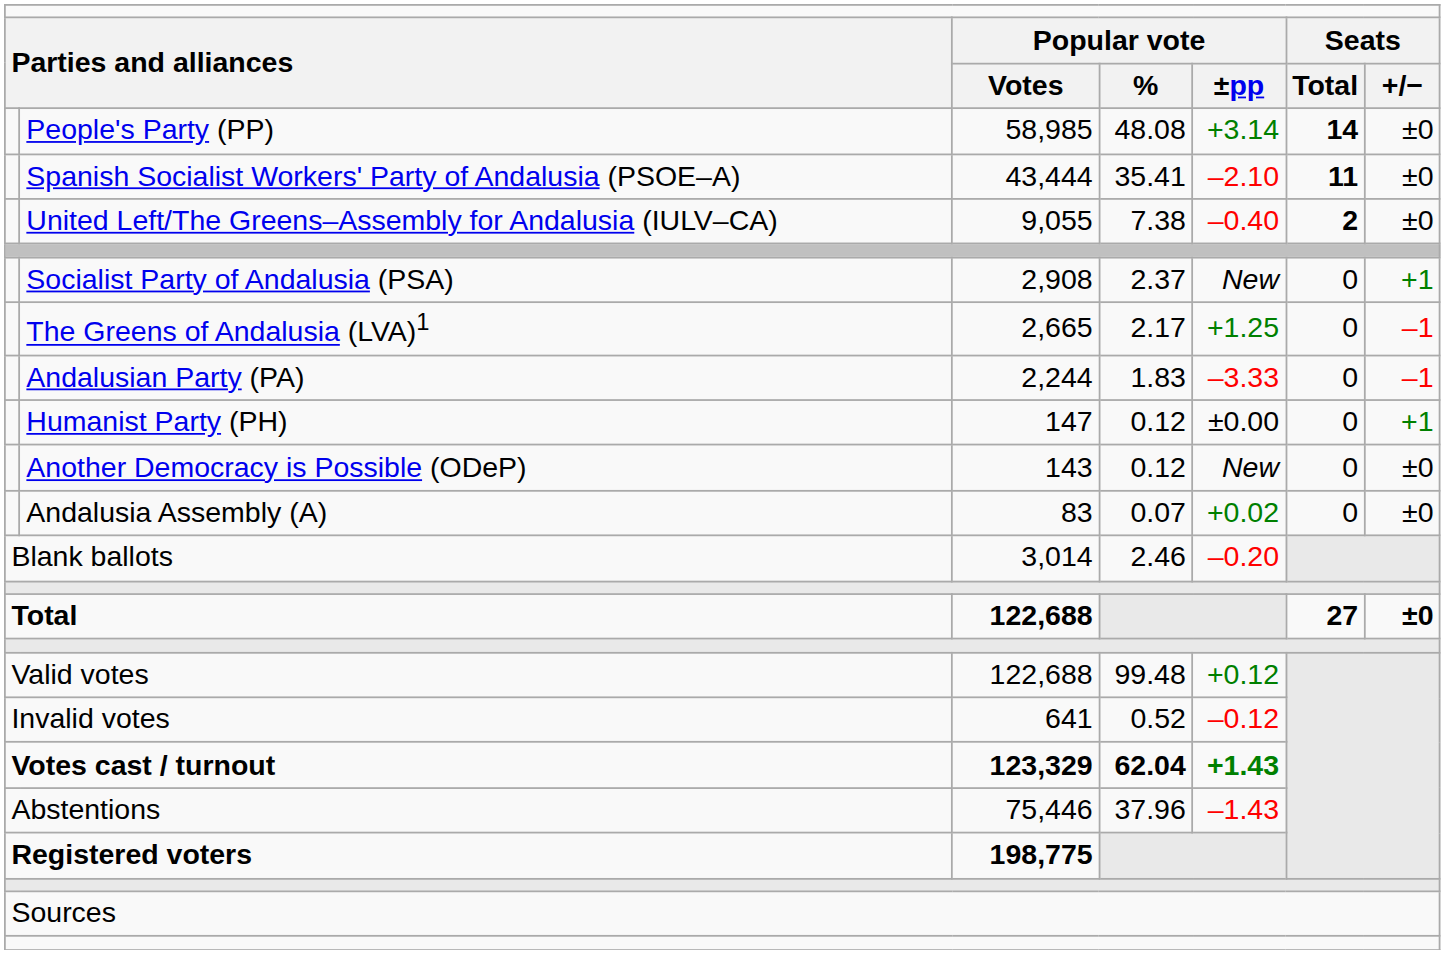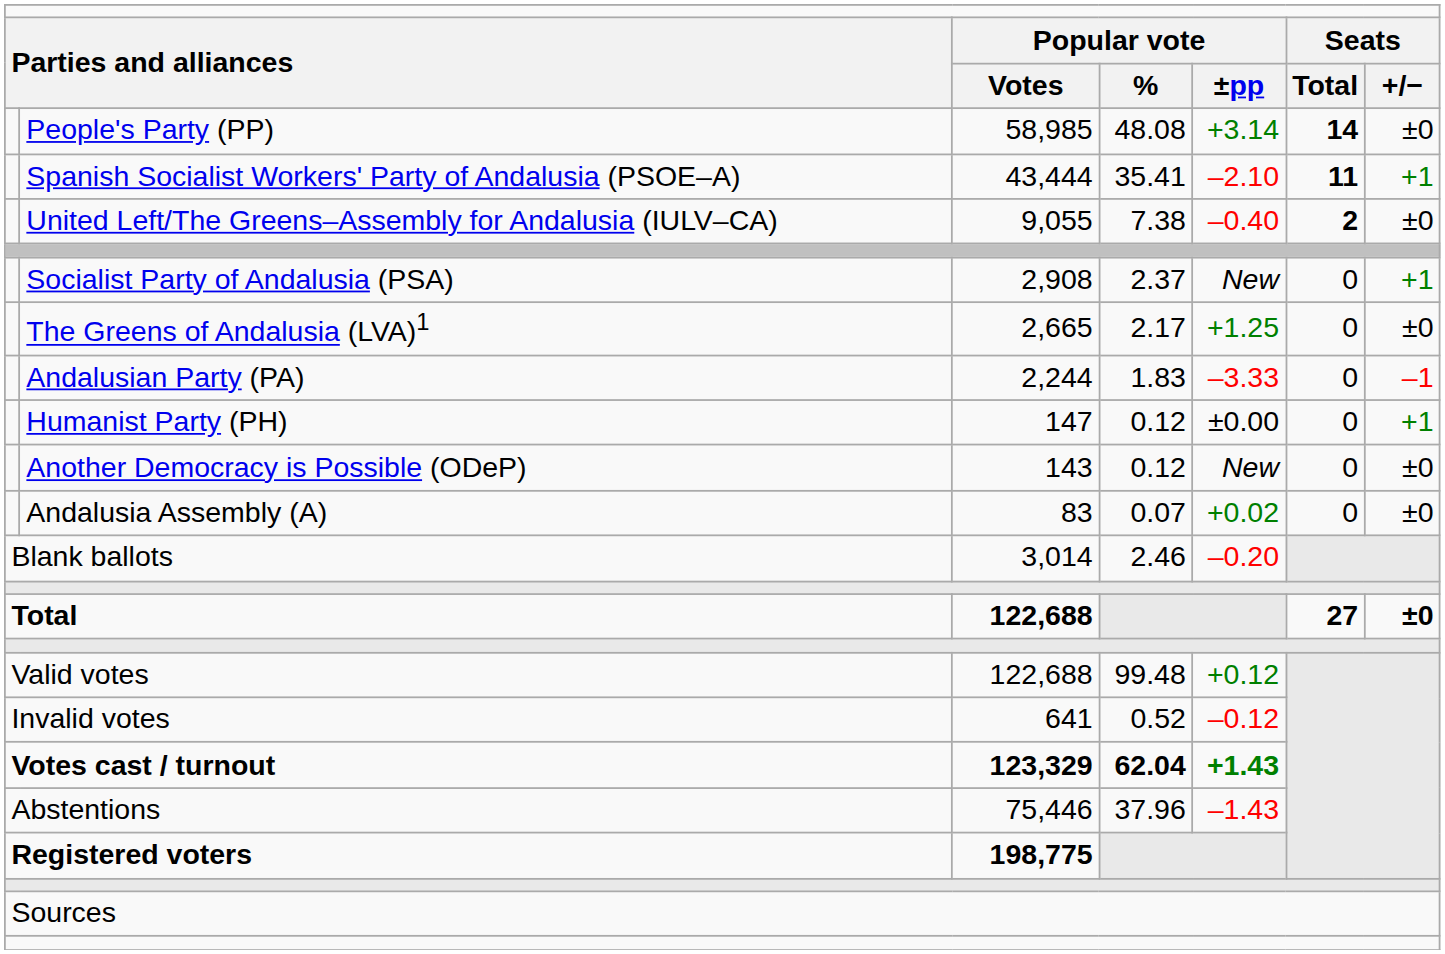(1418, 175) ±0 -> (1417, 175) +1
(1418, 328) –1 -> (1418, 328) ±0
